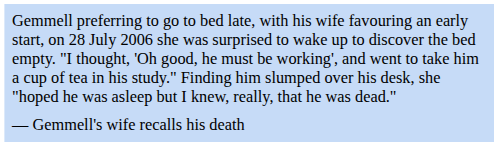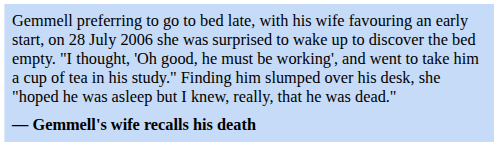(128, 125) normal -> (134, 125) bold
